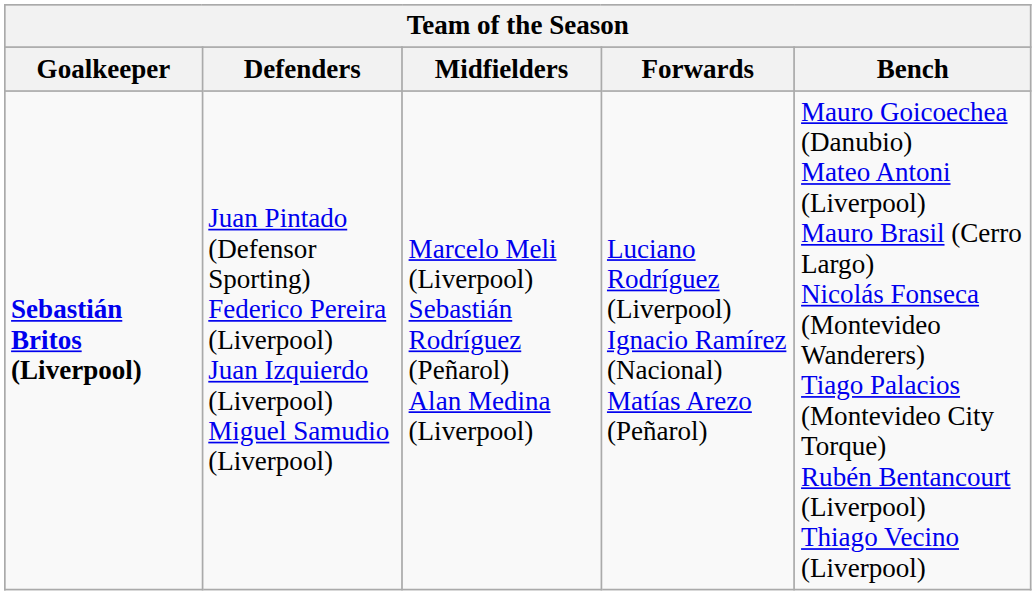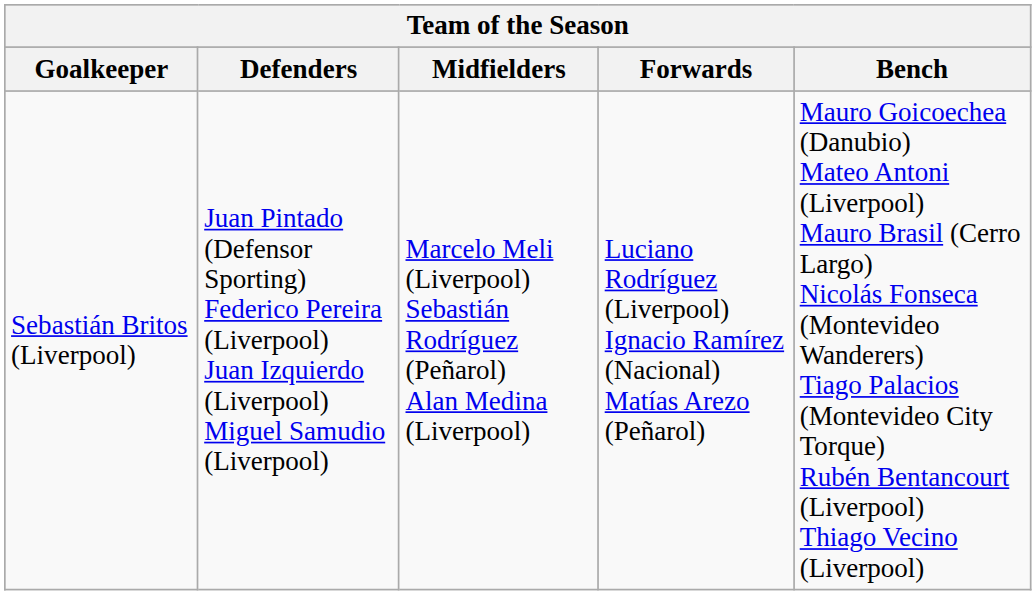(76, 339) bold -> (99, 339) normal
